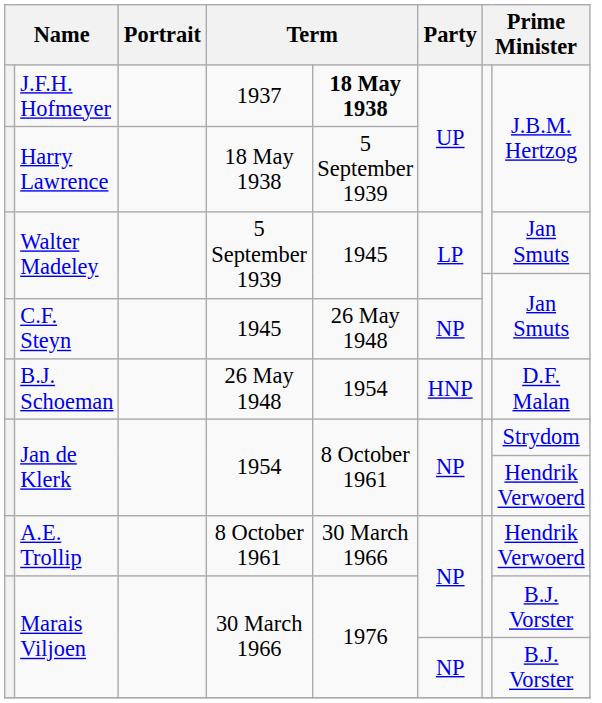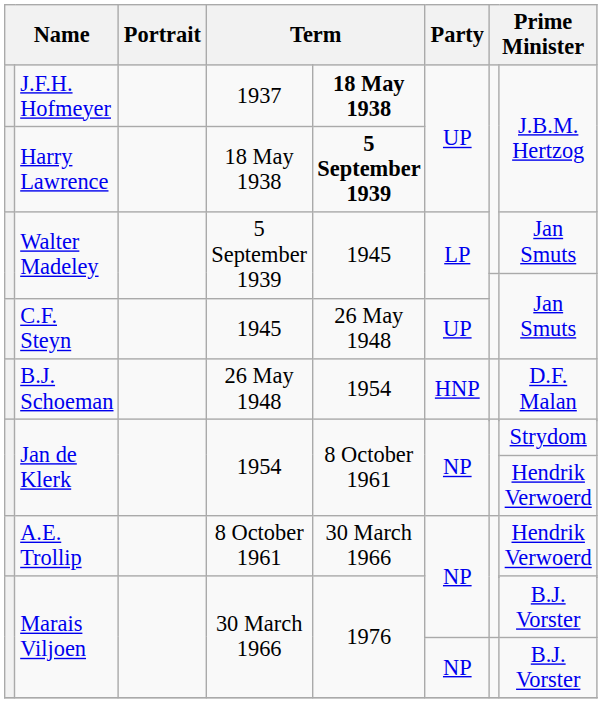(365, 168) normal -> (369, 168) bold
(450, 328) NP -> (457, 328) UP
